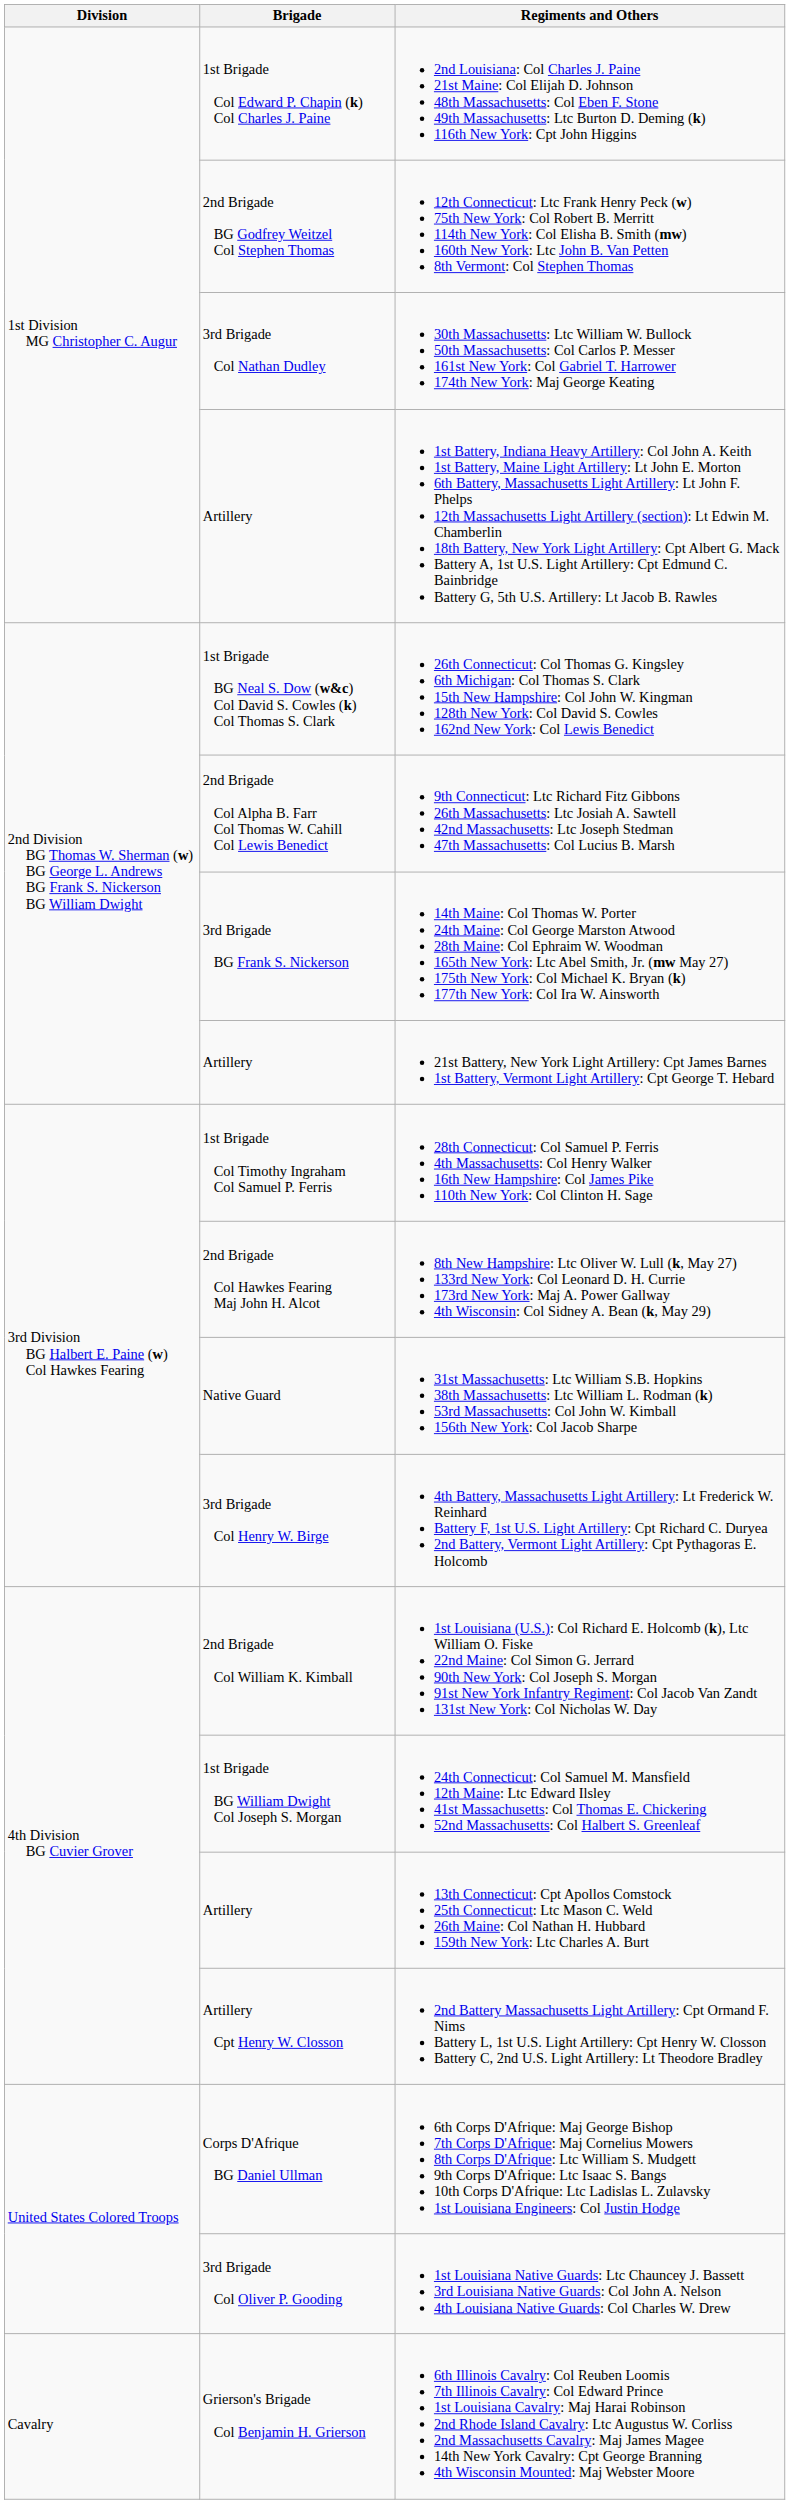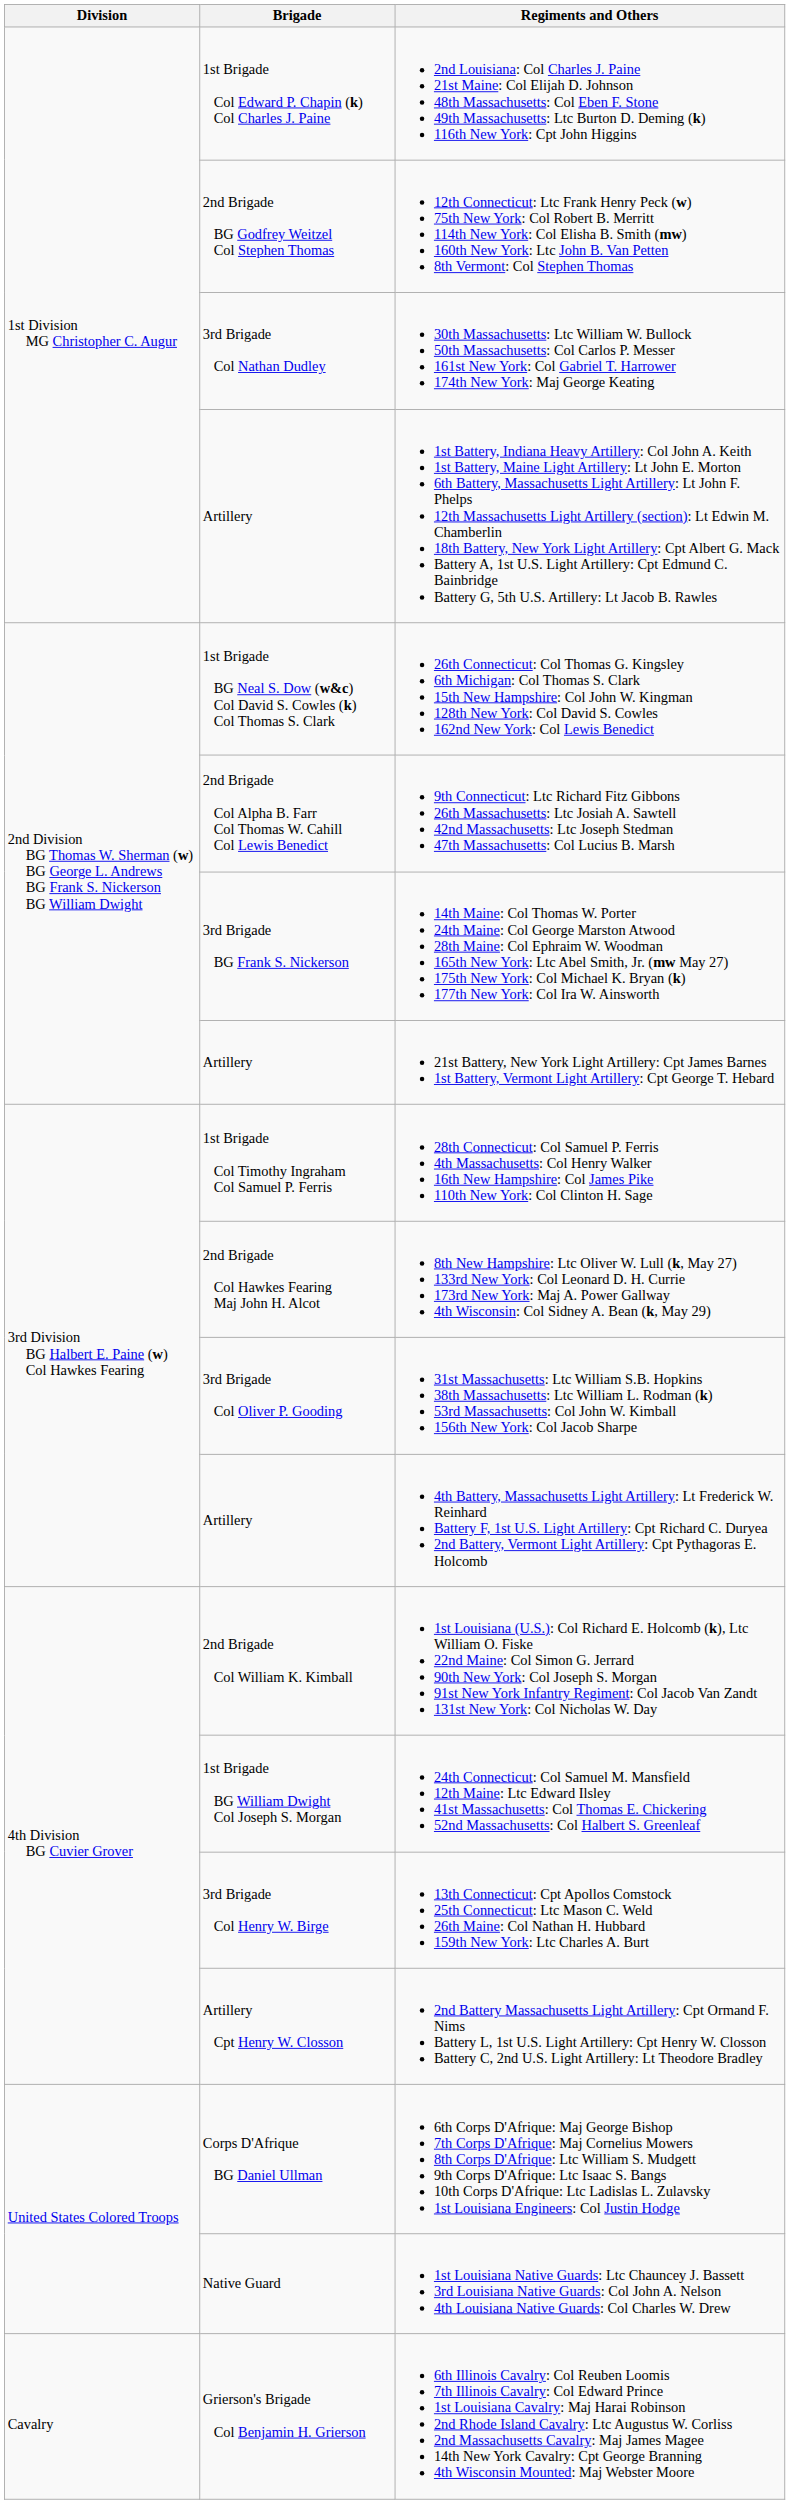(242, 1395) Native Guard -> (273, 1395) 3rd Brigade Col Oliver P. Gooding
(266, 1520) 3rd Brigade Col Henry W. Birge -> (228, 1520) Artillery
(228, 1910) Artillery -> (266, 1910) 3rd Brigade Col Henry W. Birge
(273, 2283) 3rd Brigade Col Oliver P. Gooding -> (242, 2283) Native Guard
